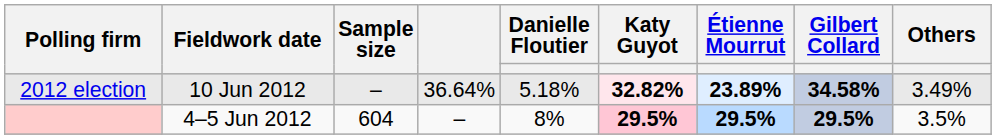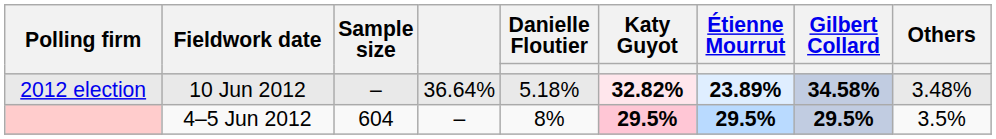(942, 89) 3.49% -> (942, 89) 3.48%
